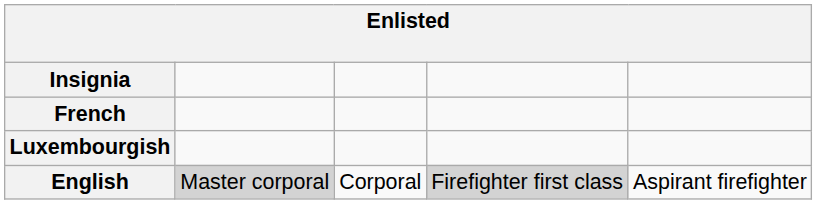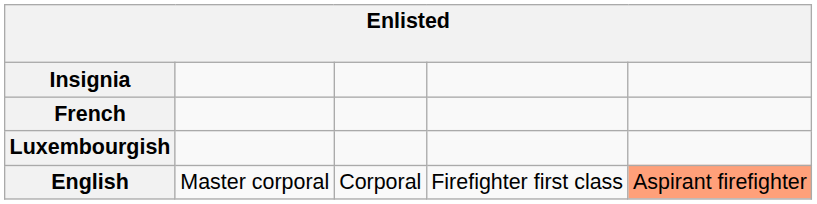(255, 181) lightgrey background -> (255, 181) no background
(527, 181) lightgrey background -> (527, 181) no background
(720, 181) no background -> (720, 181) lightsalmon background
